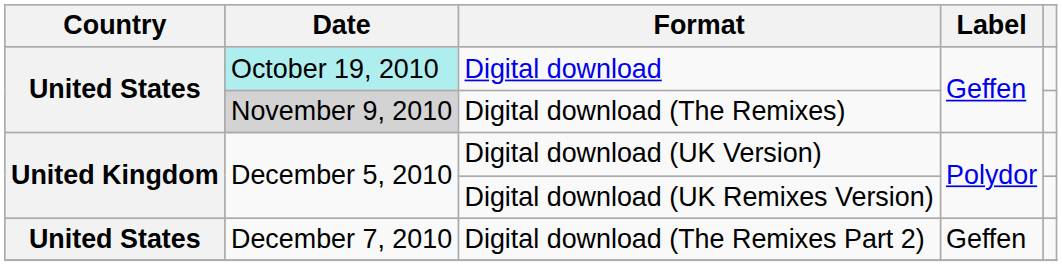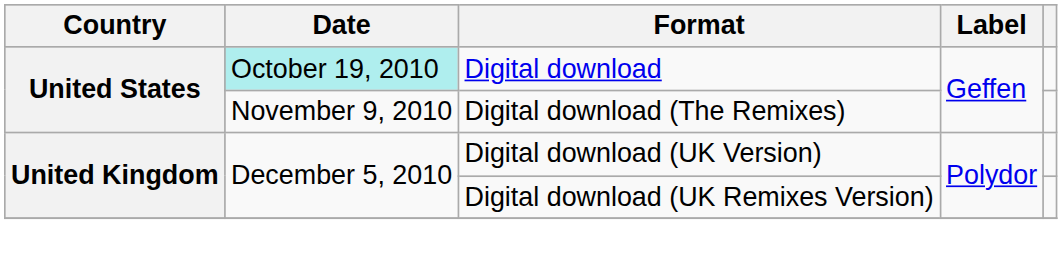(342, 111) lightgrey background -> (342, 111) no background
- row: (695, 238)
